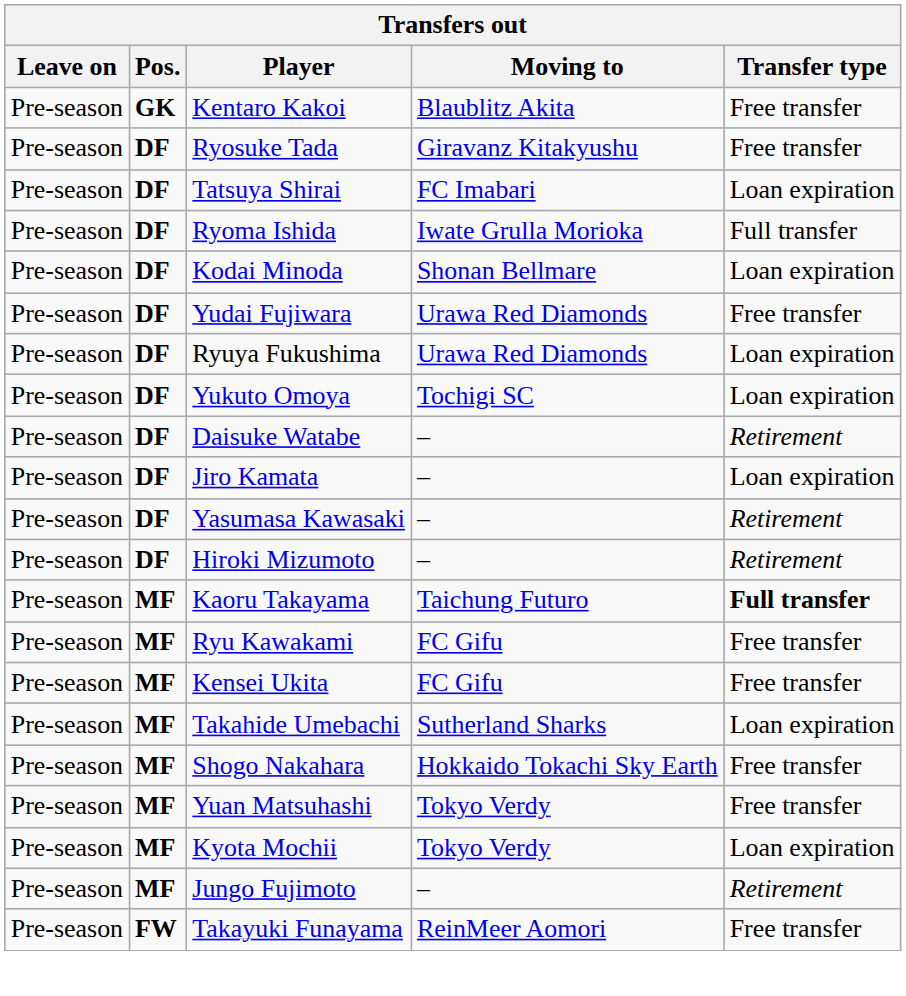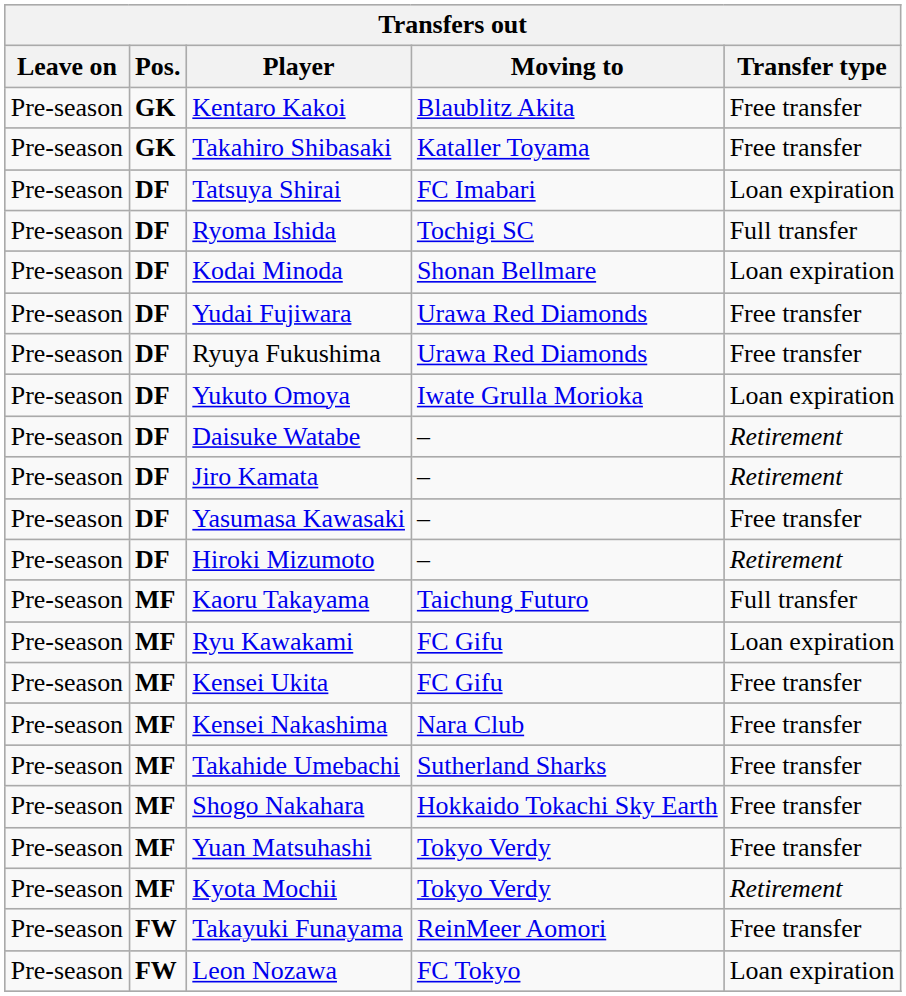+ row: (292, 148)
- row: (265, 148)
(530, 230) Iwate Grulla Morioka -> (475, 230) Tochigi SC
(812, 353) Loan expiration -> (795, 353) Free transfer
(475, 395) Tochigi SC -> (530, 395) Iwate Grulla Morioka
(812, 477) Loan expiration -> (786, 477) Retirement
(786, 518) Retirement -> (795, 518) Free transfer
(800, 600) bold -> (793, 600) normal
(795, 641) Free transfer -> (812, 641) Loan expiration
+ row: (290, 723)
(812, 723) Loan expiration -> (795, 764) Free transfer
(812, 847) Loan expiration -> (786, 888) Retirement
- row: (274, 888)
+ row: (265, 970)
